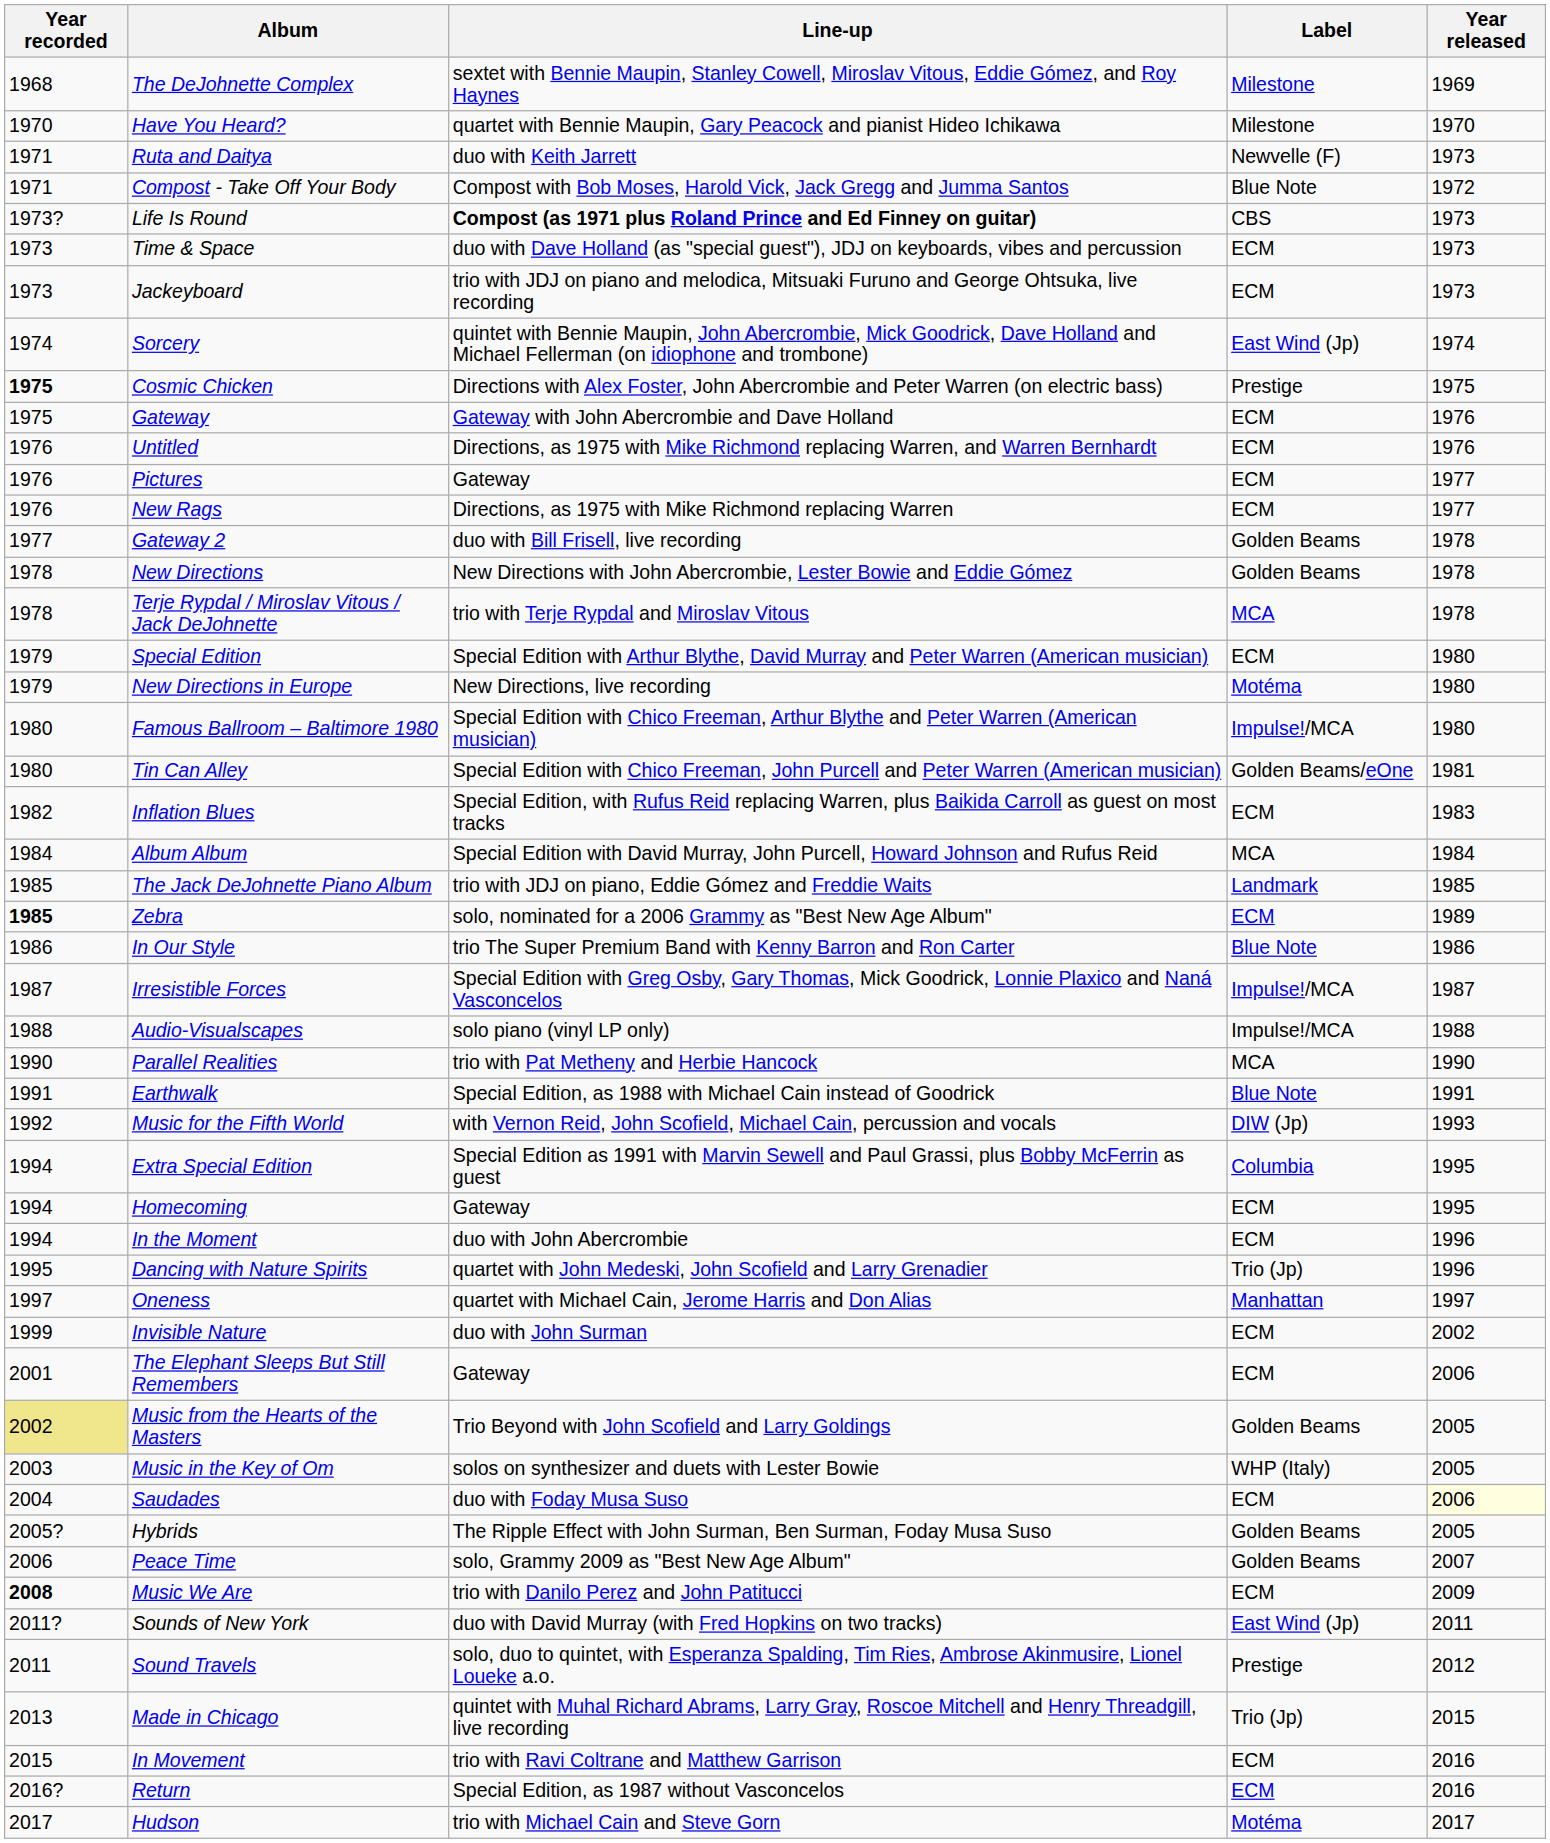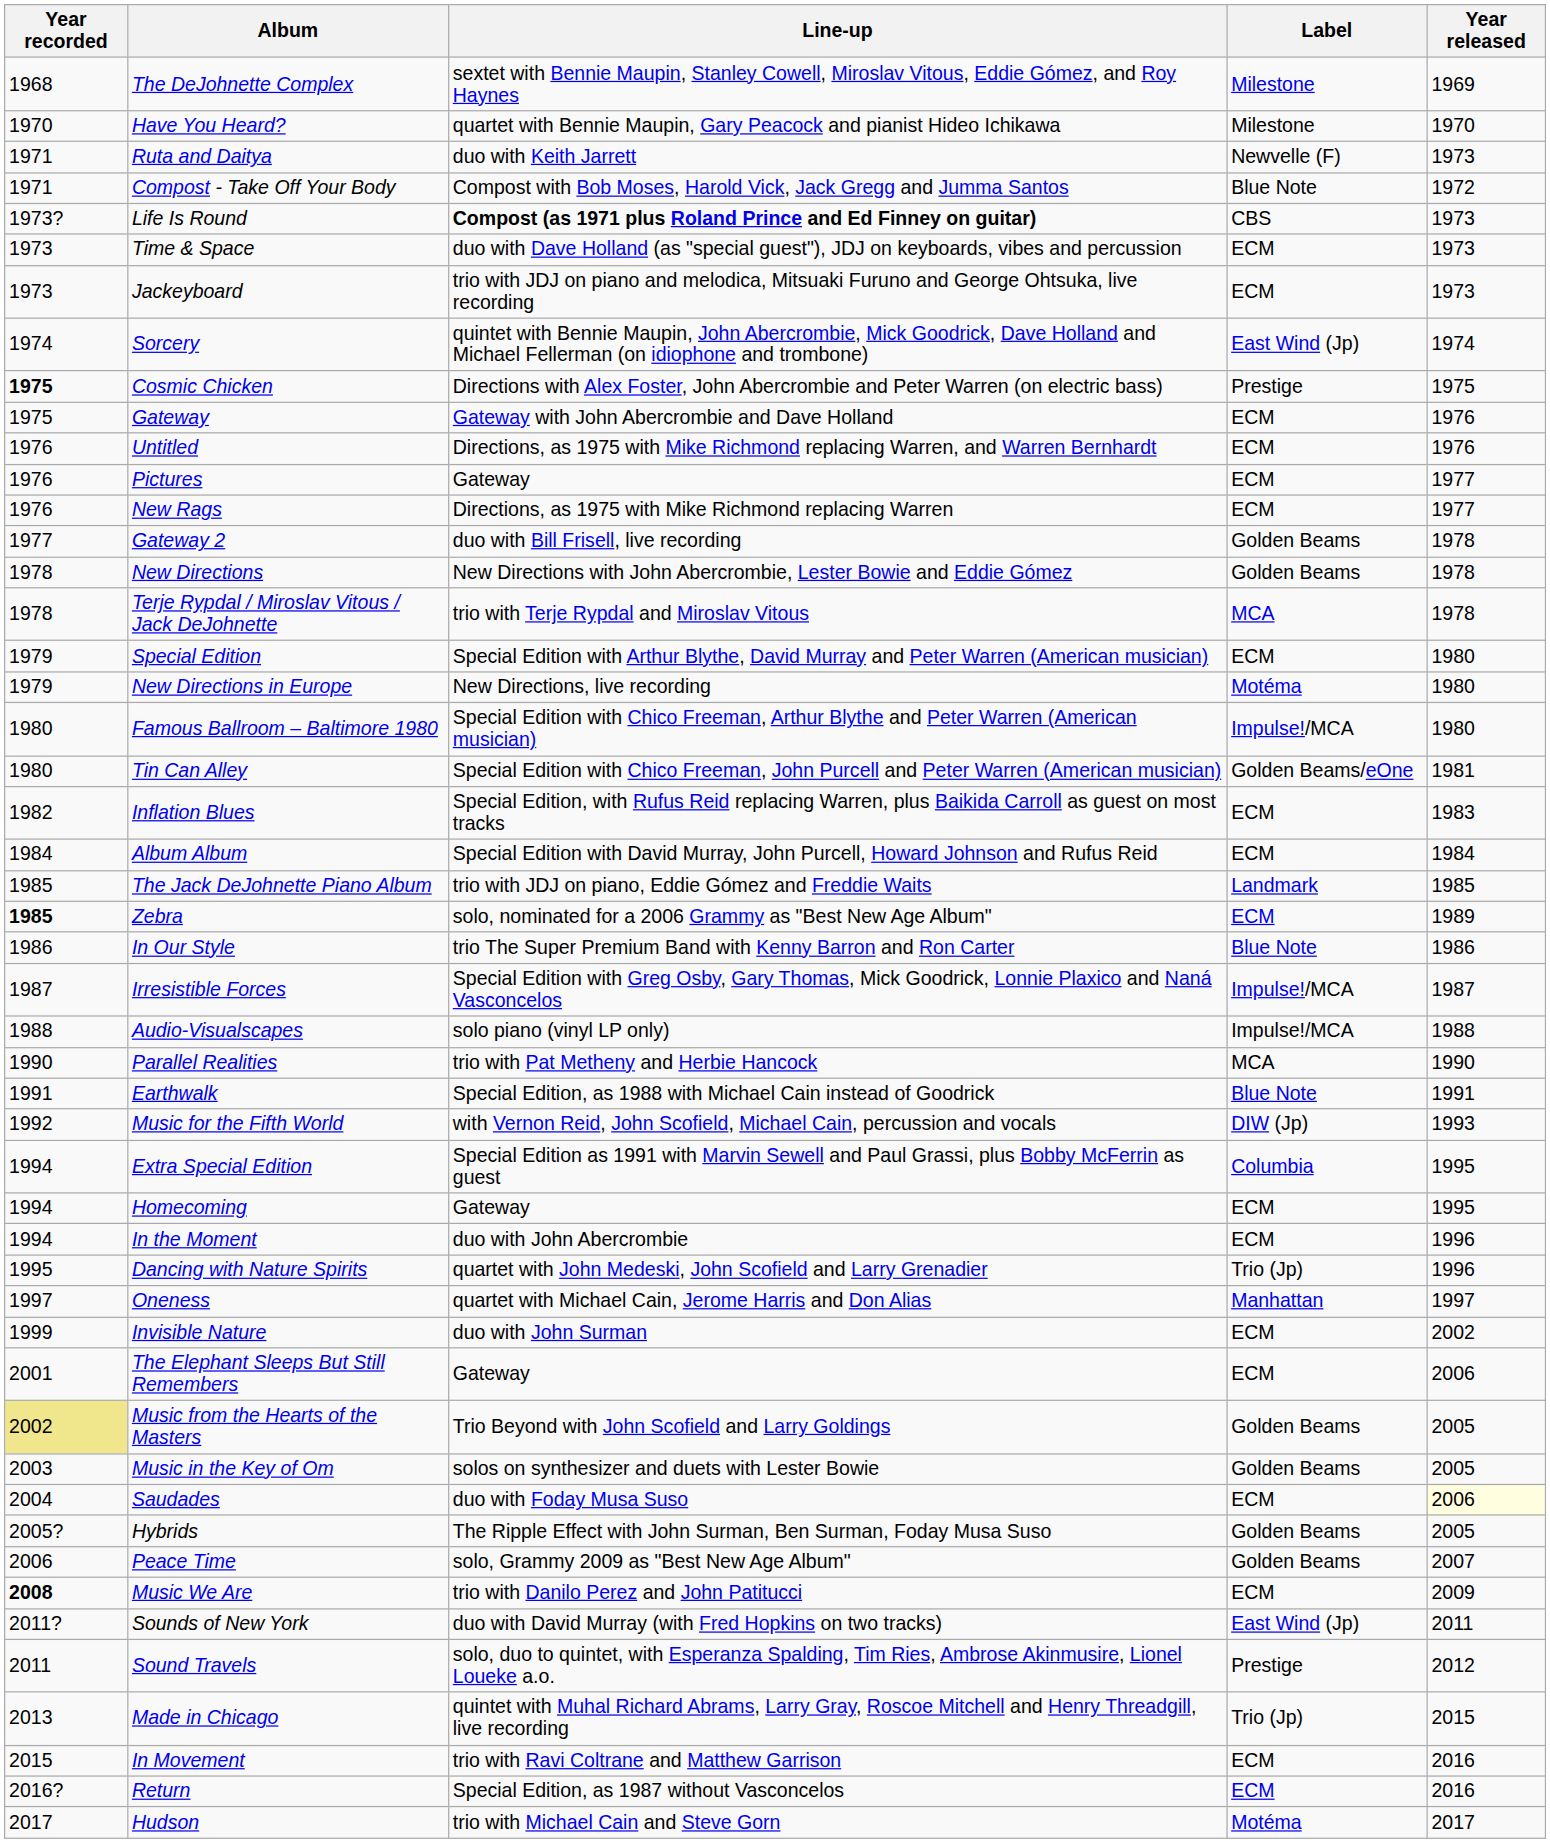(1253, 854) MCA -> (1253, 854) ECM
(1281, 1468) WHP (Italy) -> (1296, 1468) Golden Beams
